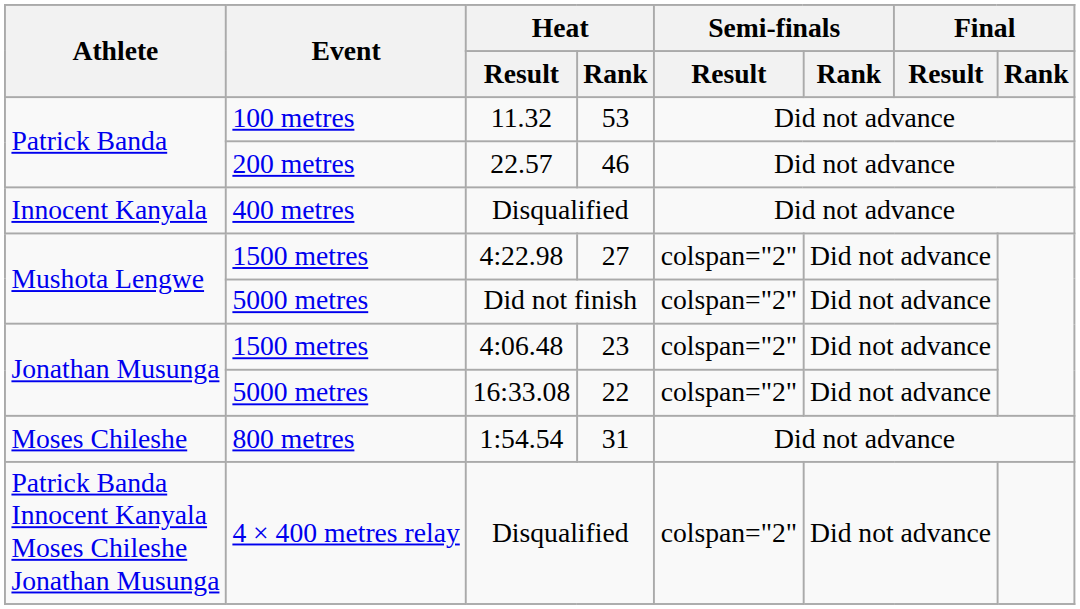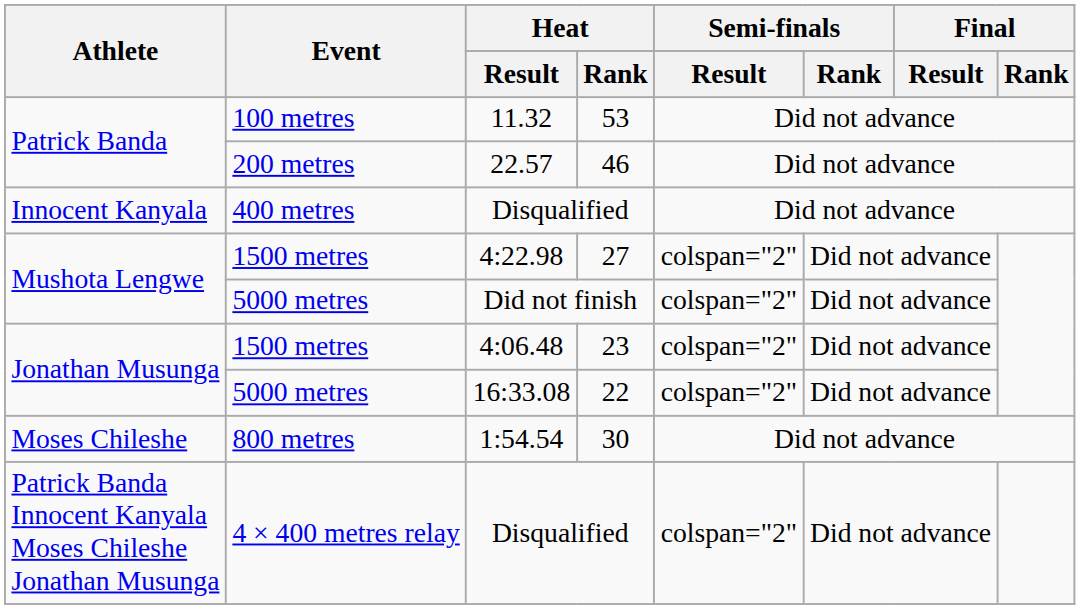(615, 438) 31 -> (615, 438) 30
